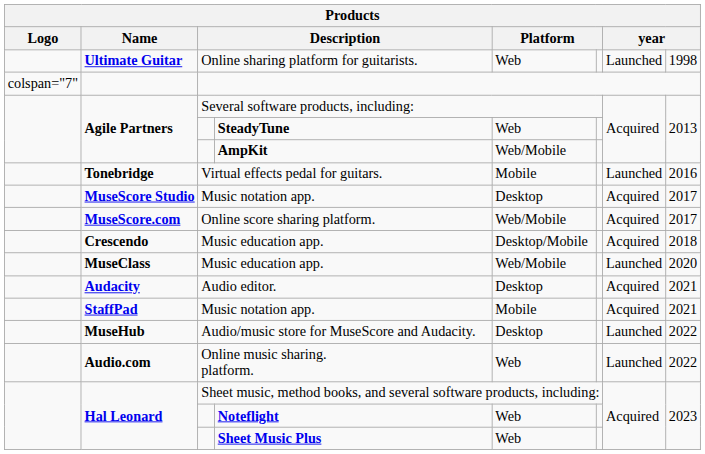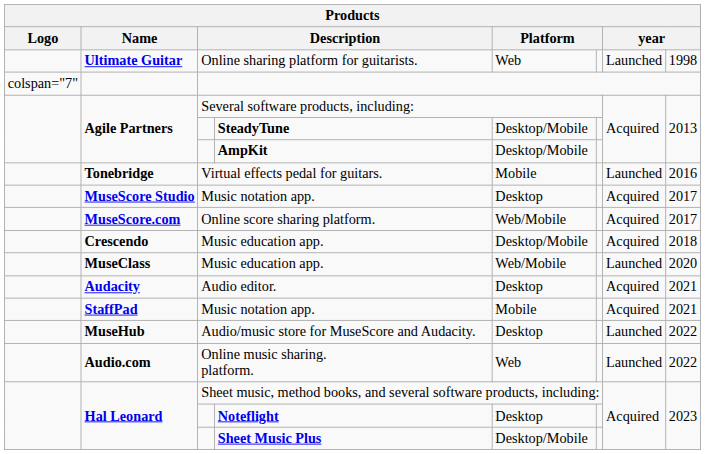(508, 128) Web -> (542, 128) Desktop/Mobile
(531, 151) Web/Mobile -> (542, 151) Desktop/Mobile
(508, 415) Web -> (519, 415) Desktop
(508, 438) Web -> (542, 438) Desktop/Mobile
